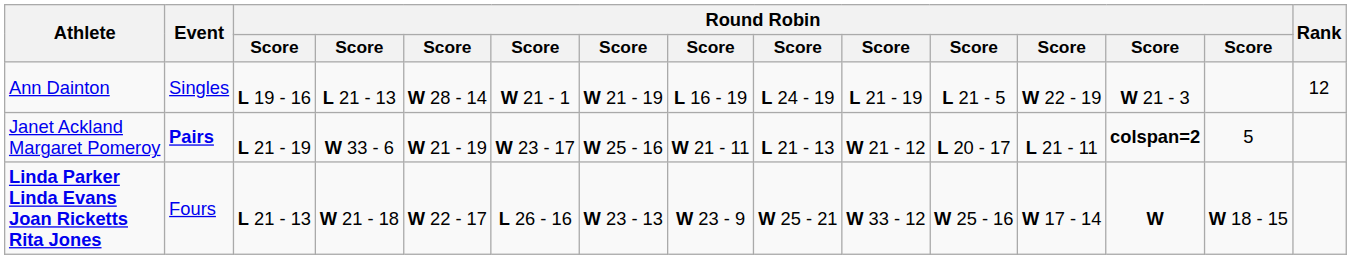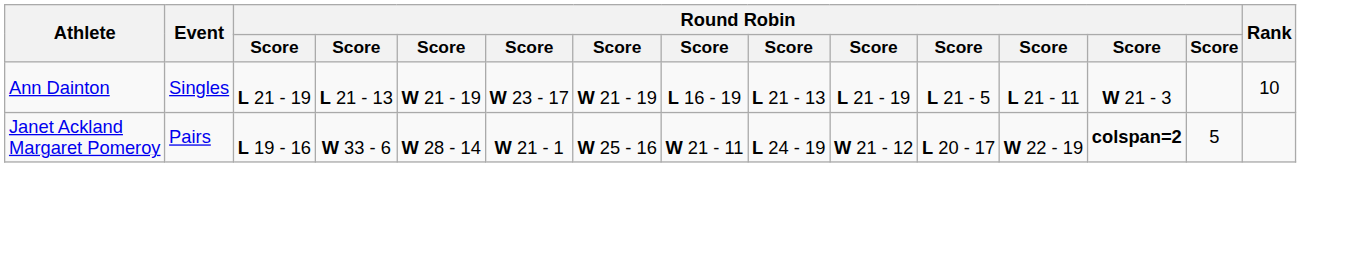(274, 97) L 19 - 16 -> (274, 97) L 21 - 19
(447, 97) W 28 - 14 -> (441, 97) W 21 - 19
(535, 97) W 21 - 1 -> (529, 97) W 23 - 17
(798, 97) L 24 - 19 -> (789, 97) L 21 - 13
(1062, 97) W 22 - 19 -> (1043, 97) L 21 - 11
(1319, 87) 12 -> (1269, 87) 10
(192, 137) bold -> (190, 137) normal
(274, 148) L 21 - 19 -> (274, 148) L 19 - 16
(447, 148) W 21 - 19 -> (441, 148) W 28 - 14
(535, 148) W 23 - 17 -> (529, 148) W 21 - 1
(798, 148) L 21 - 13 -> (789, 148) L 24 - 19
(1062, 148) L 21 - 11 -> (1043, 148) W 22 - 19
- row: (68, 208)
